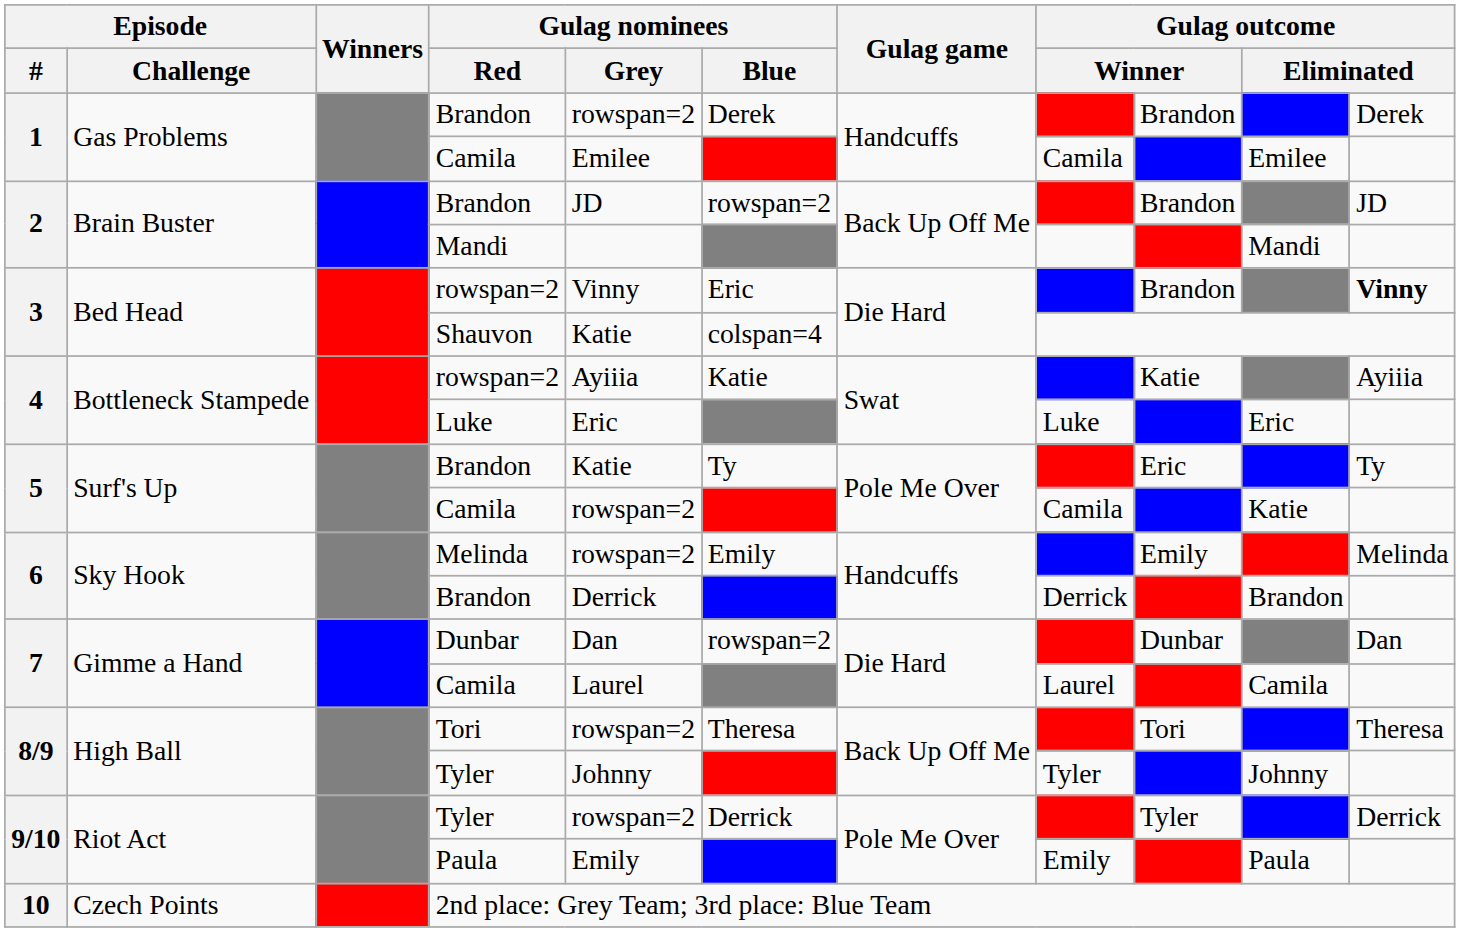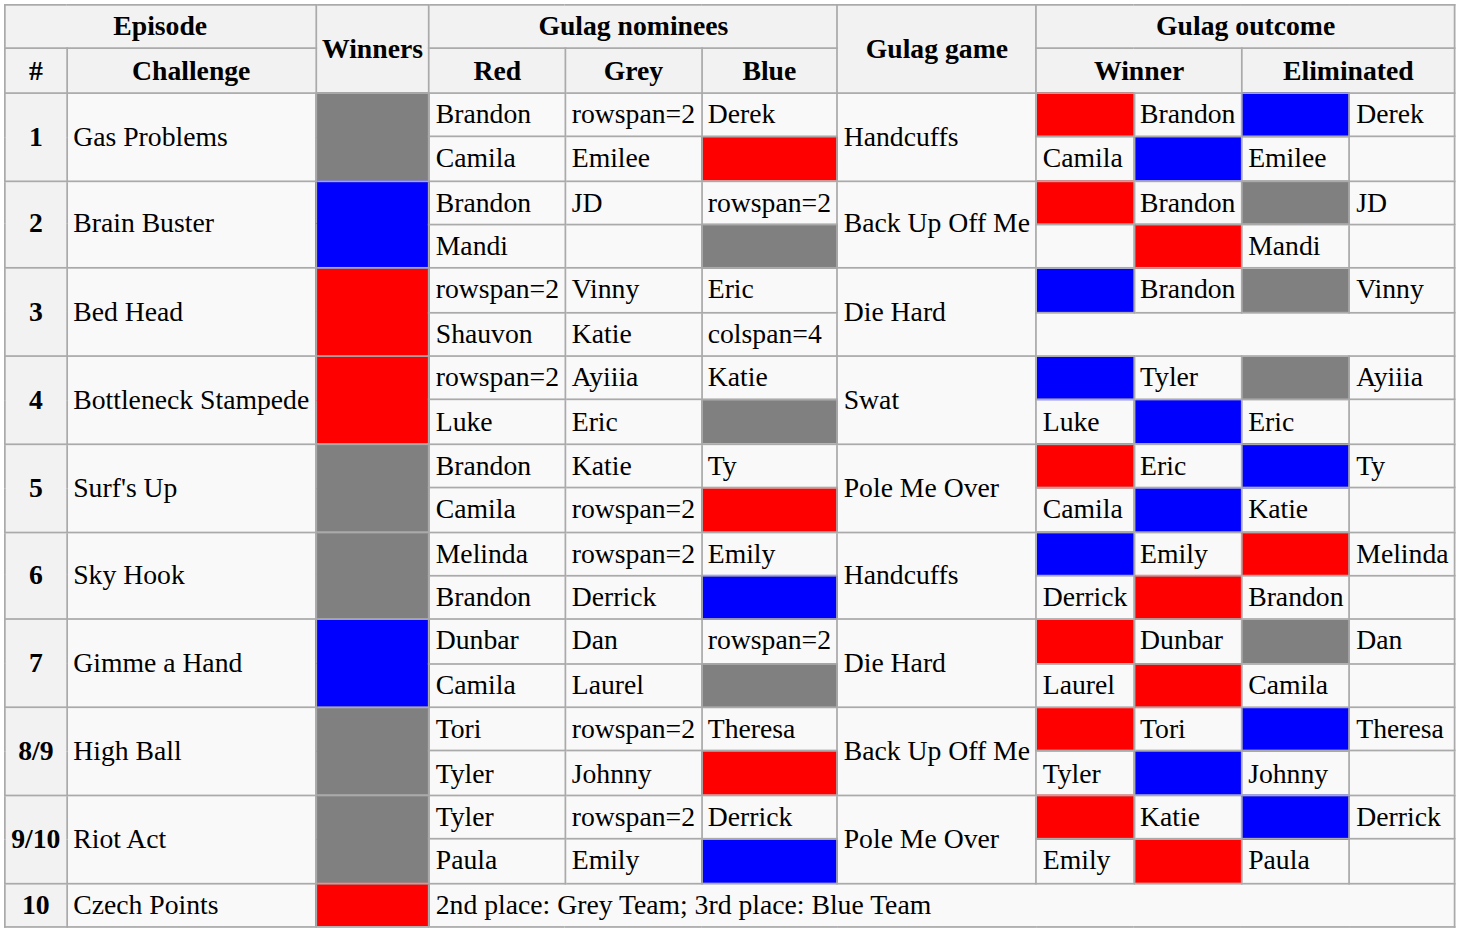(1392, 289) bold -> (1390, 289) normal
(1170, 377) Katie -> (1169, 377) Tyler
(1169, 816) Tyler -> (1170, 816) Katie
